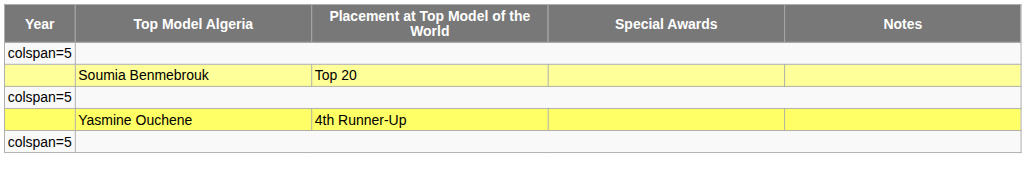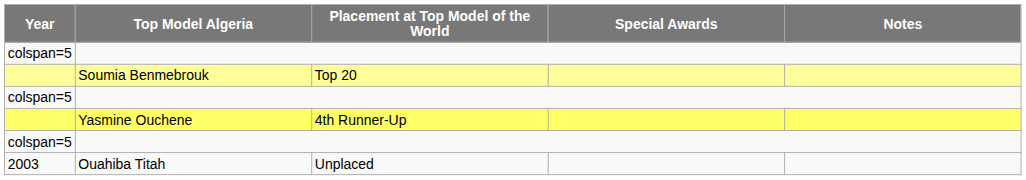+ row: (122, 164)
